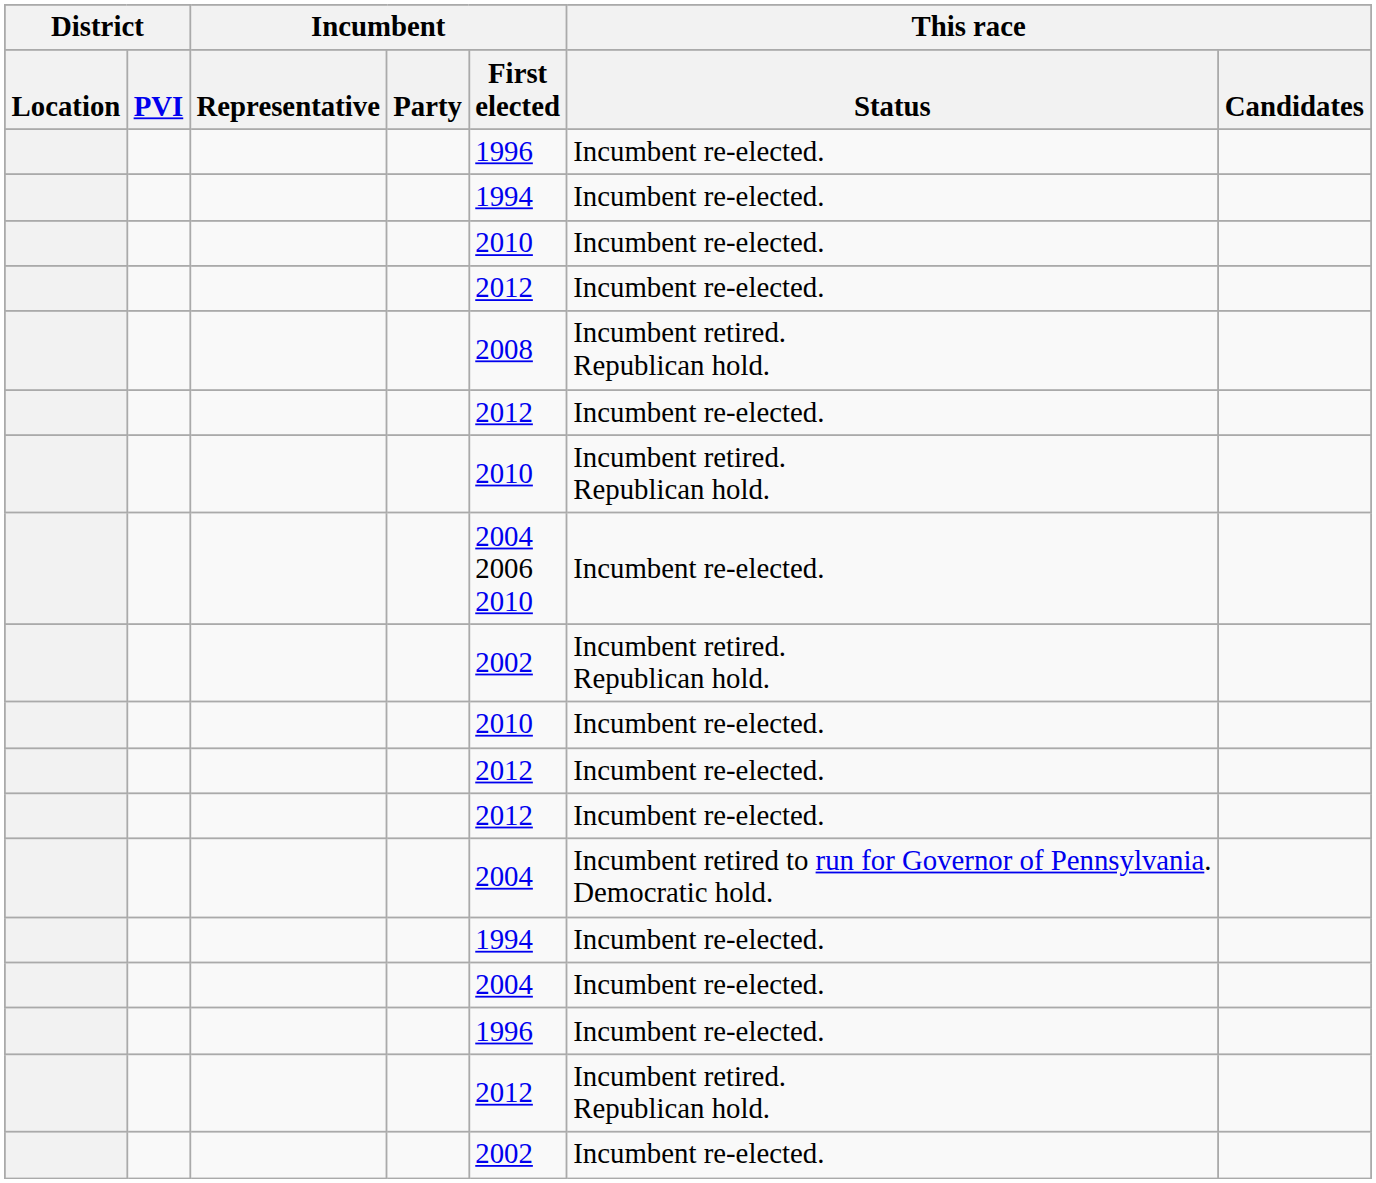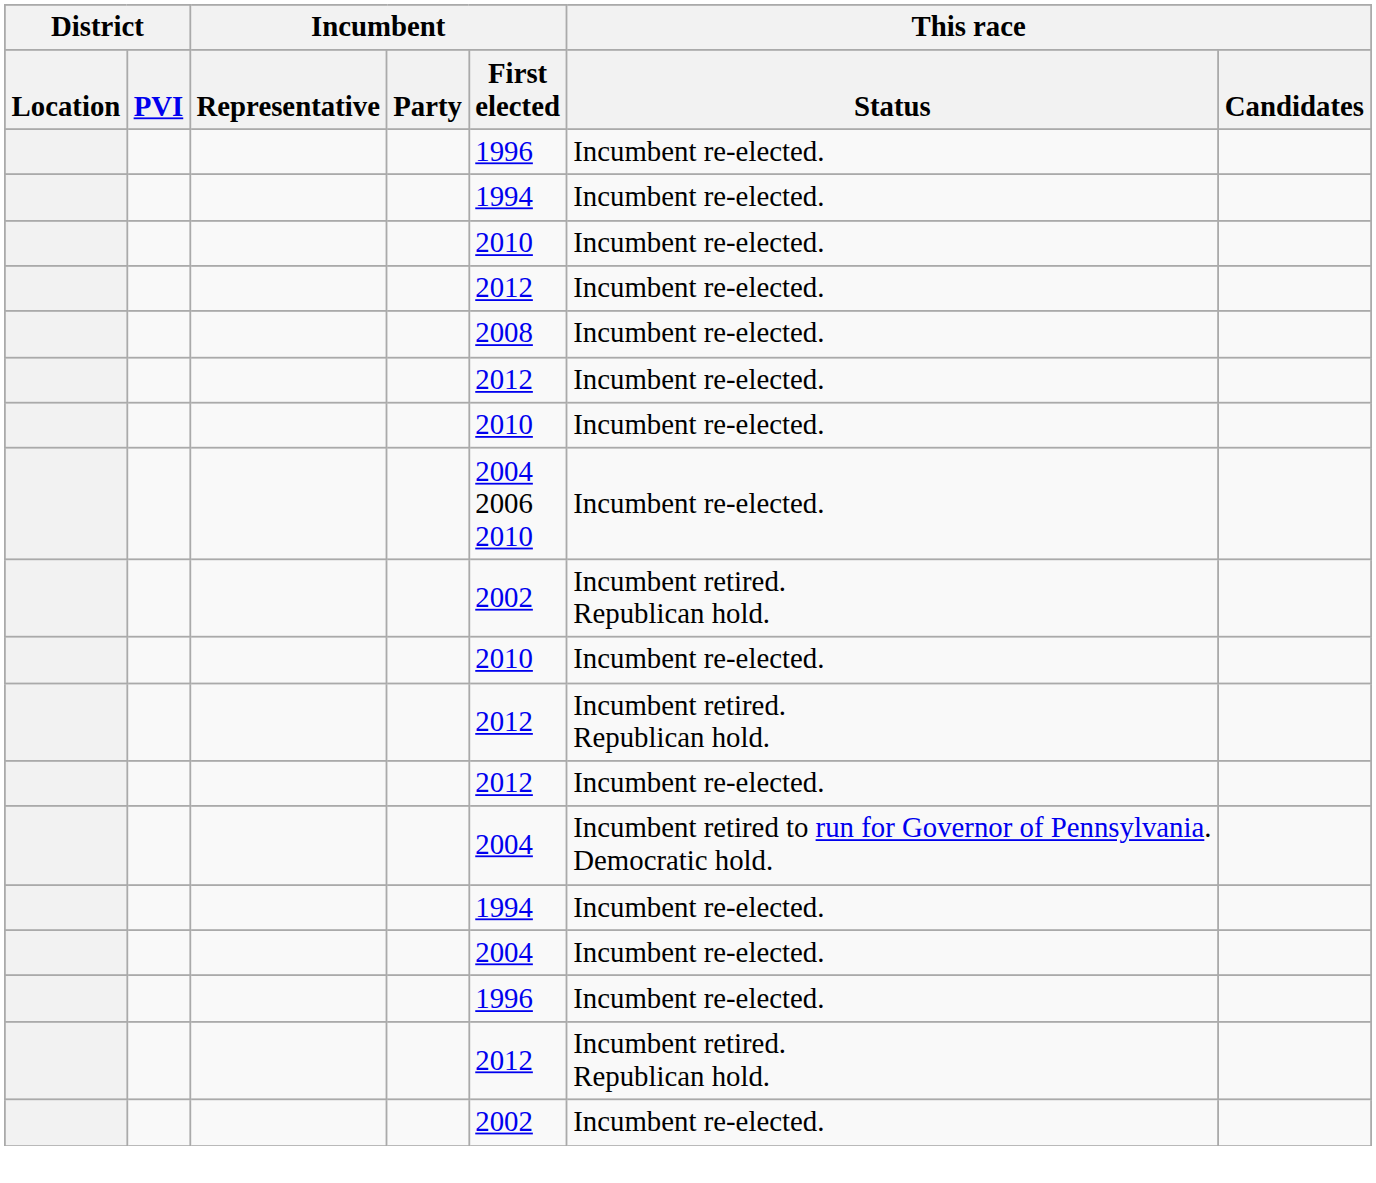(680, 349) Incumbent retired. Republican hold. -> (699, 333) Incumbent re-elected.
(680, 473) Incumbent retired. Republican hold. -> (699, 425) Incumbent re-elected.
(699, 769) Incumbent re-elected. -> (680, 721) Incumbent retired. Republican hold.
